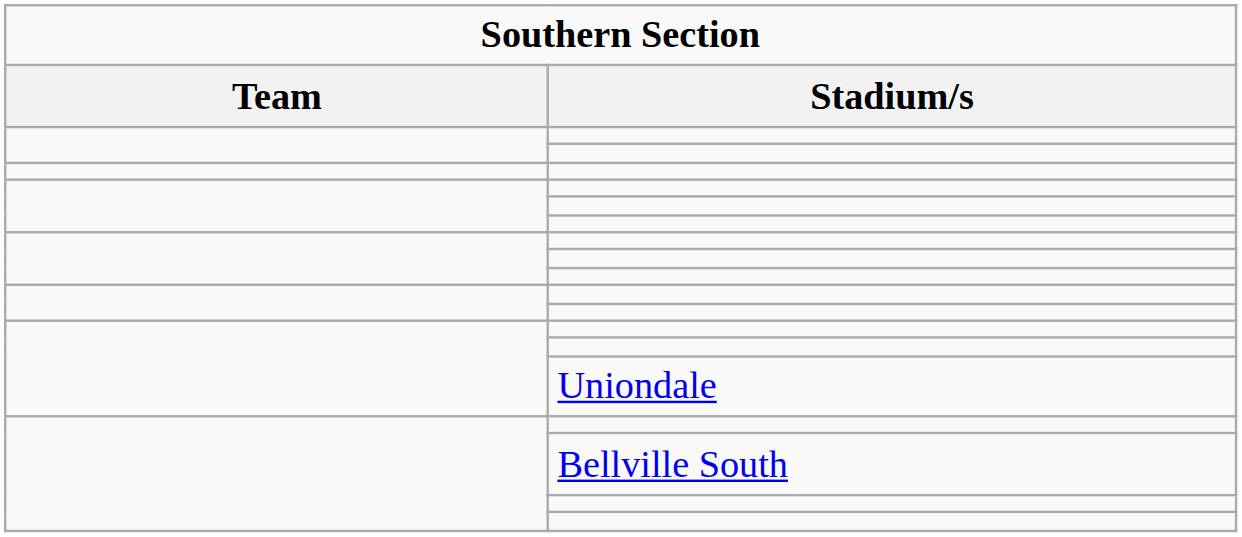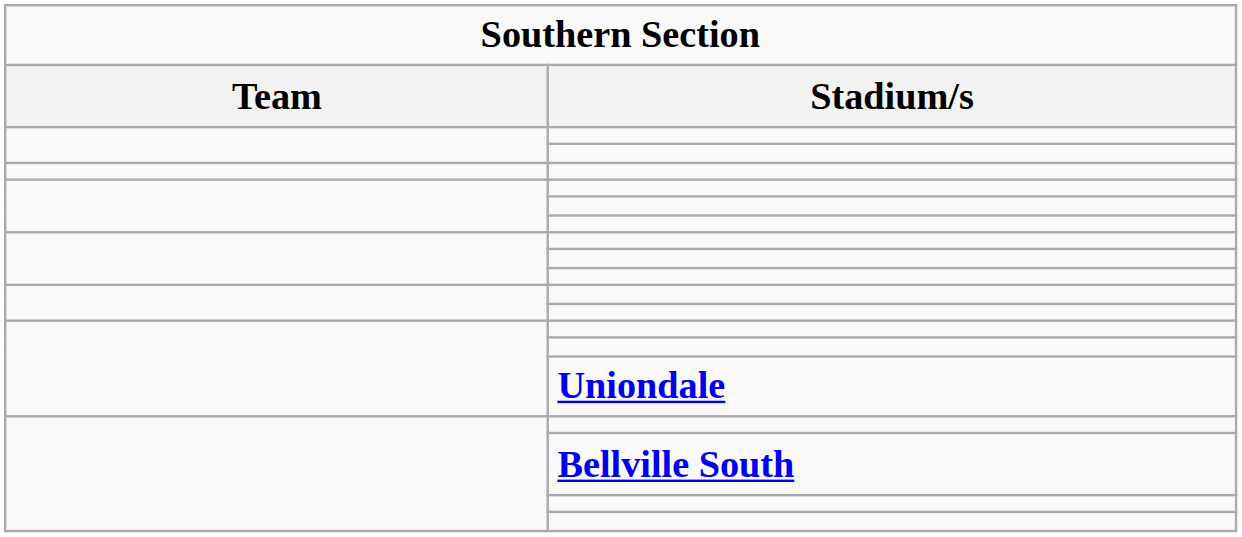(637, 385) normal -> (641, 385) bold
(673, 463) normal -> (676, 463) bold
